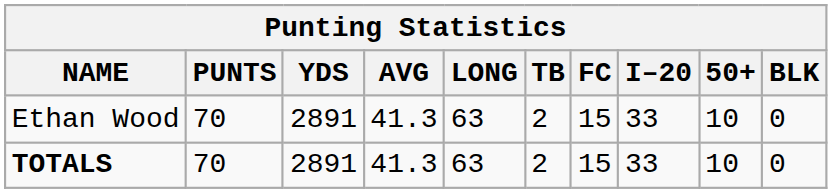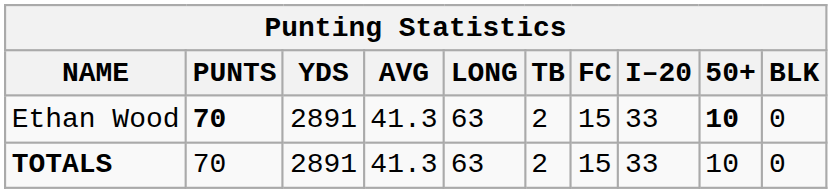(210, 119) normal -> (210, 119) bold
(722, 119) normal -> (722, 119) bold
